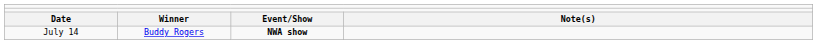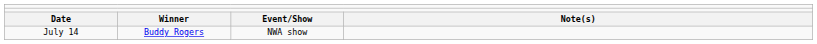(287, 33) bold -> (287, 33) normal
